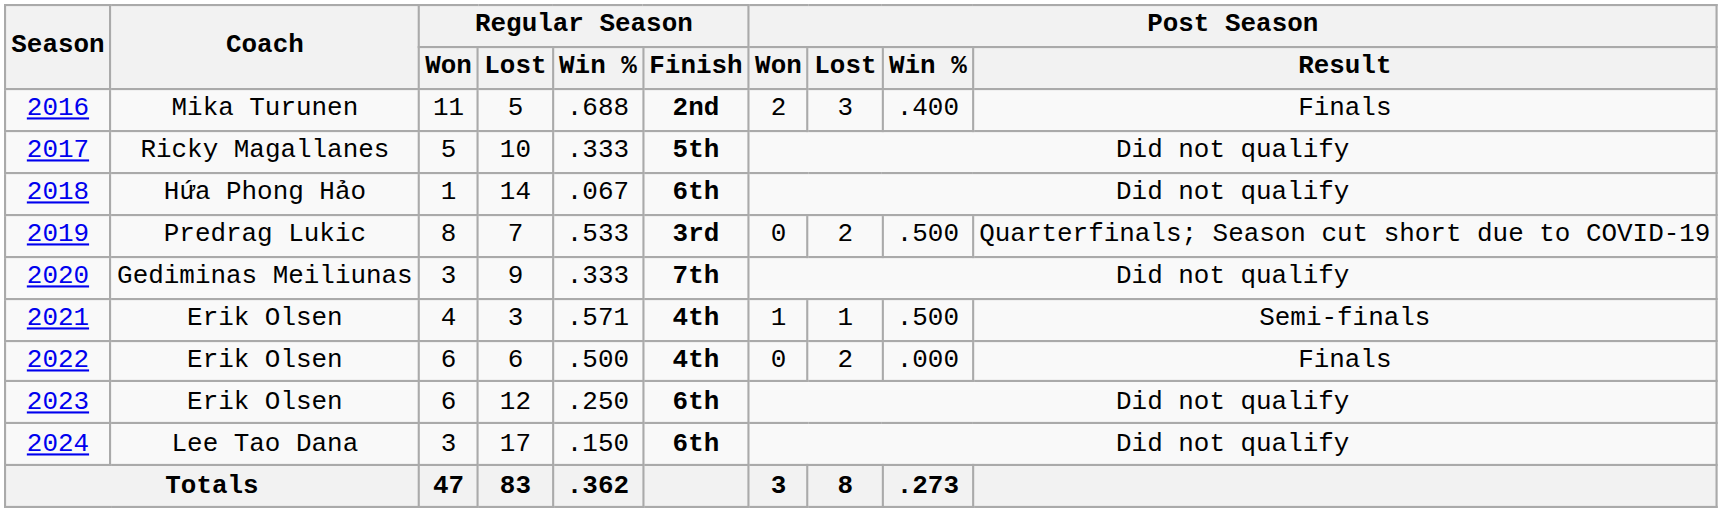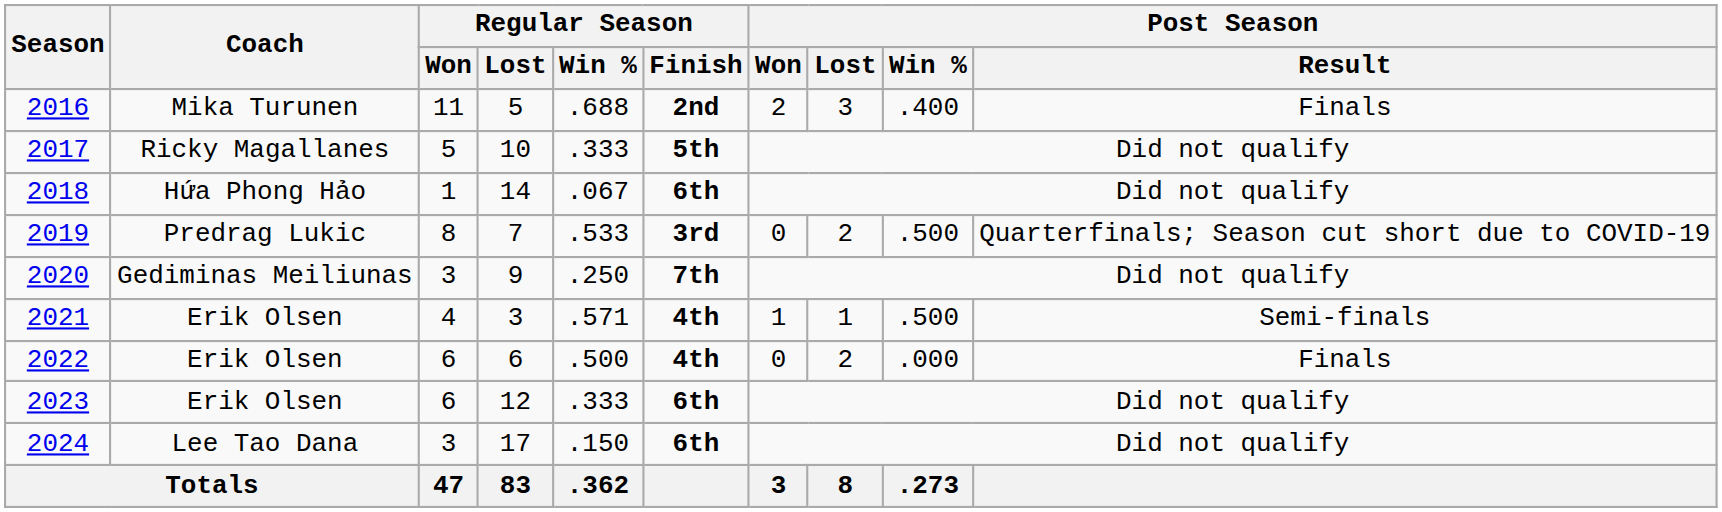(598, 278) .333 -> (598, 278) .250
(598, 403) .250 -> (598, 403) .333
